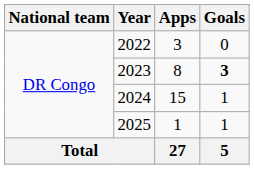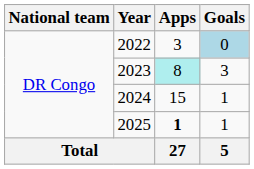(224, 44) no background -> (224, 44) lightblue background
(177, 71) no background -> (177, 71) paleturquoise background
(224, 71) bold -> (224, 71) normal
(177, 124) normal -> (177, 124) bold
